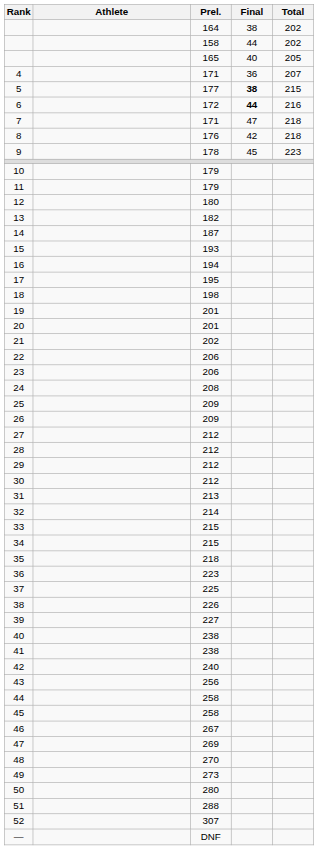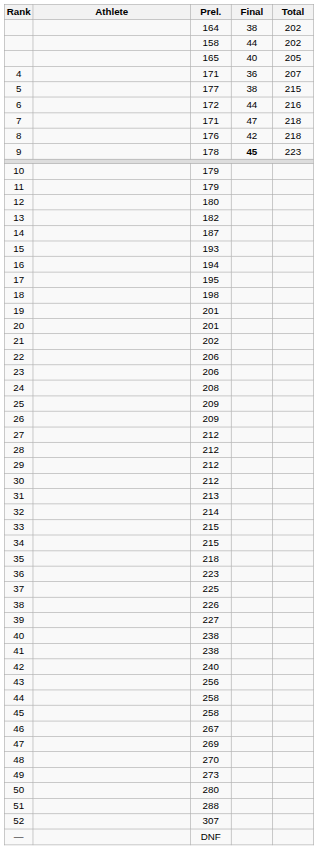(252, 89) bold -> (252, 89) normal
(252, 105) bold -> (252, 105) normal
(252, 151) normal -> (252, 151) bold
